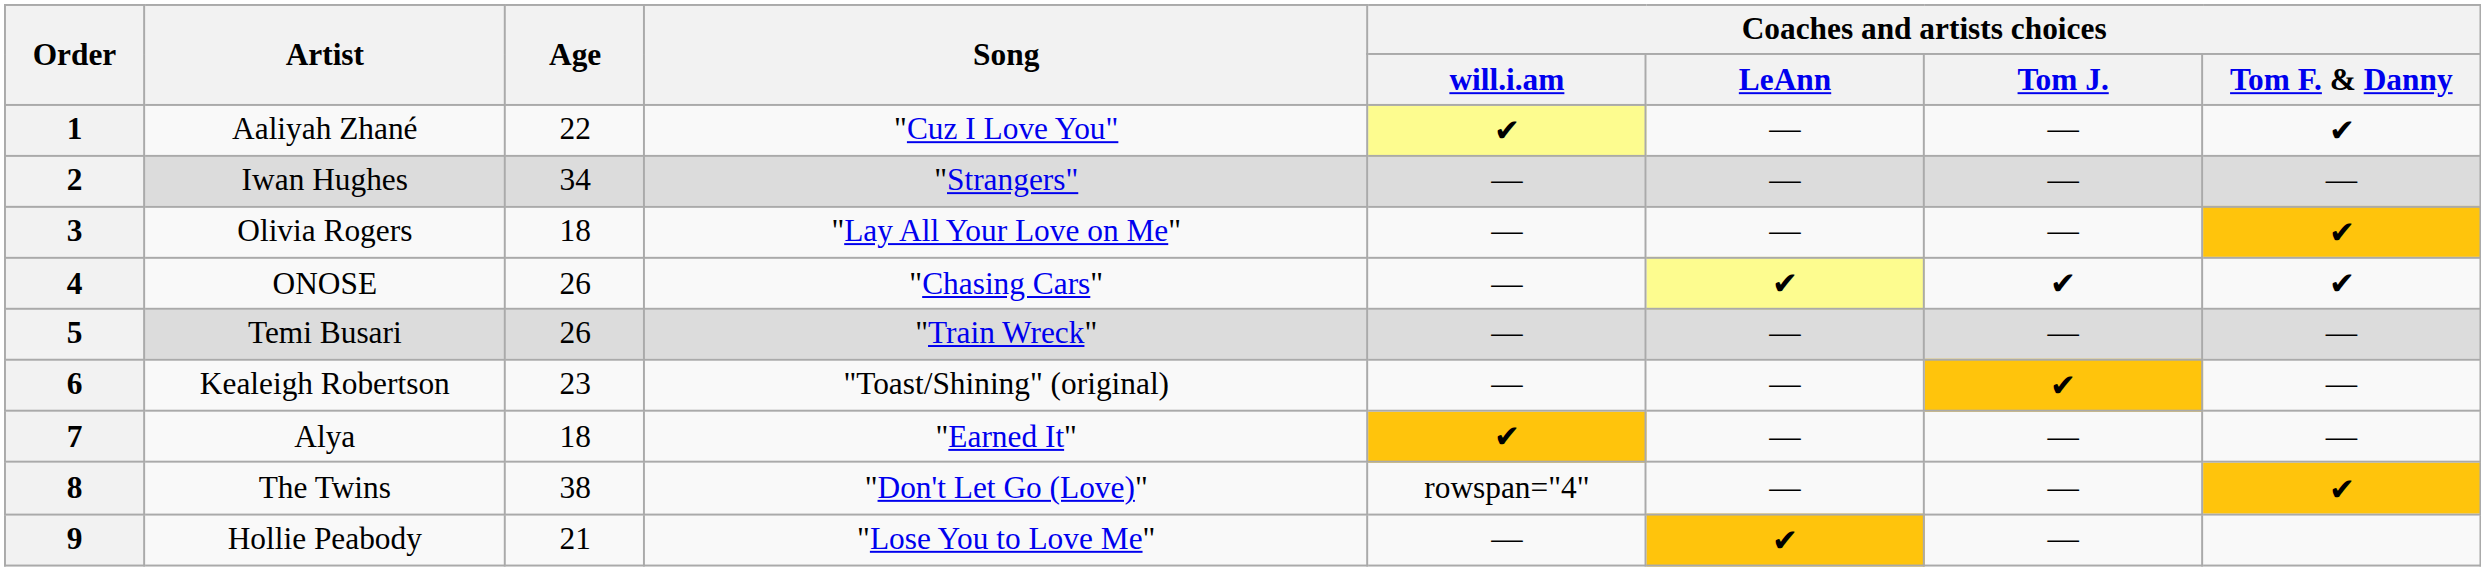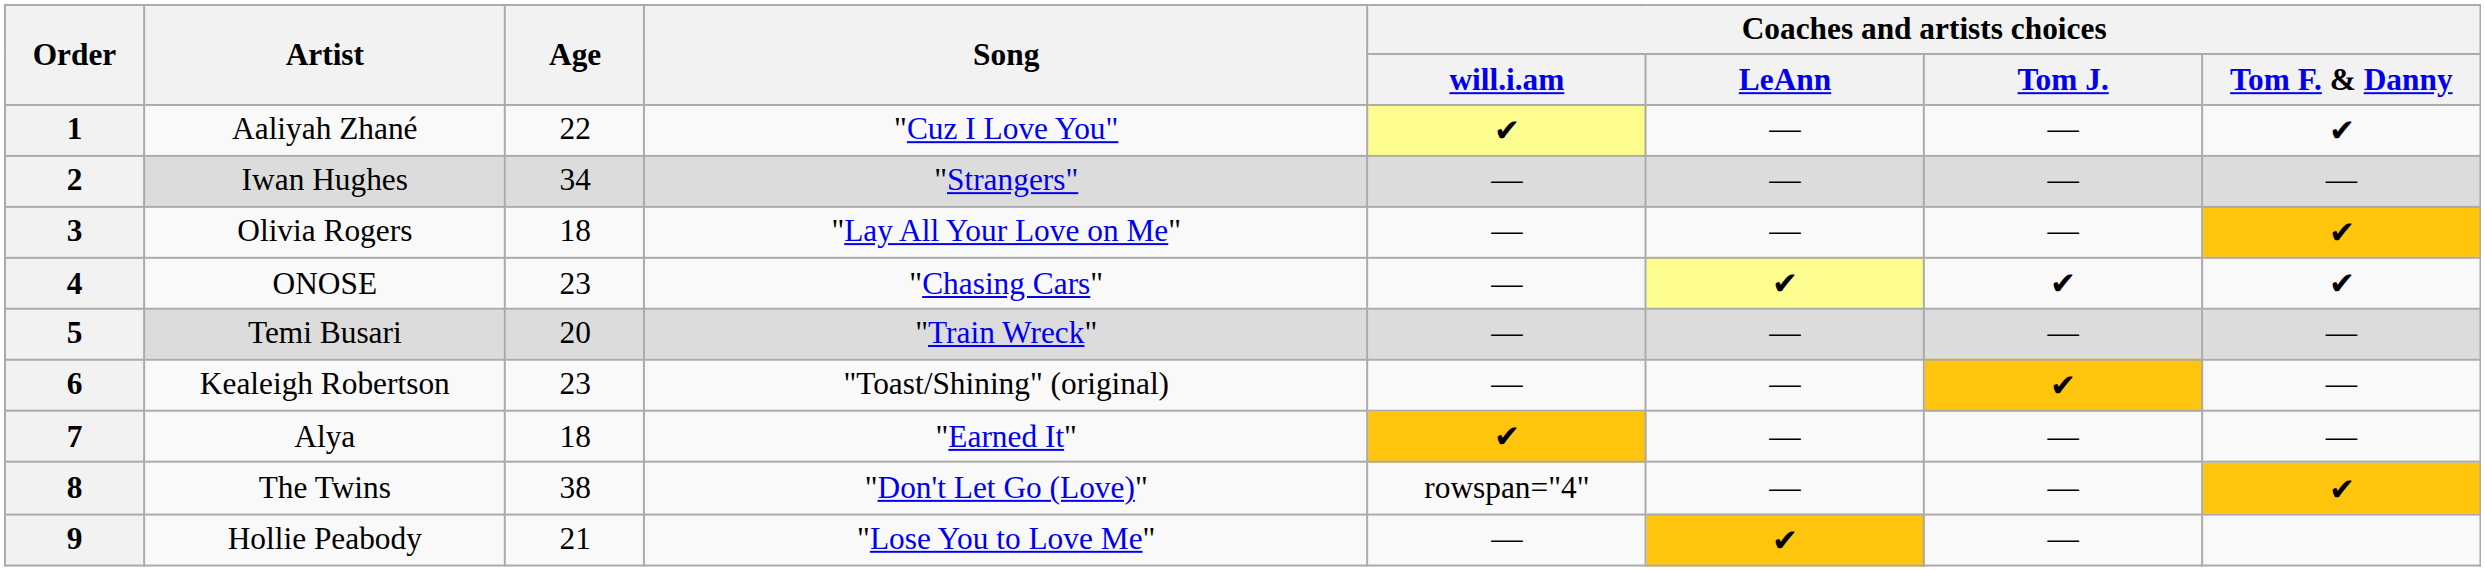(575, 282) 26 -> (575, 282) 23
(575, 333) 26 -> (575, 333) 20
